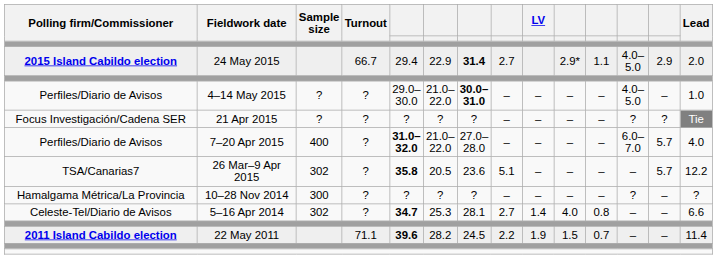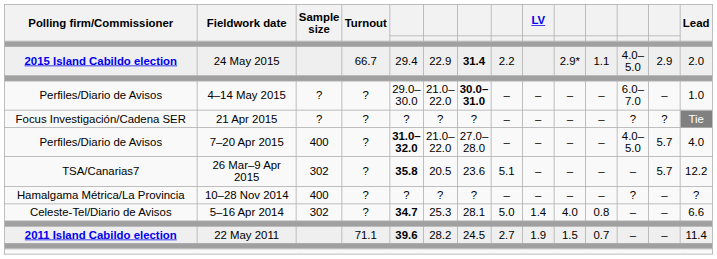(507, 61) 2.7 -> (507, 61) 2.2
(633, 96) 4.0– 5.0 -> (633, 96) 6.0– 7.0
(633, 142) 6.0– 7.0 -> (633, 142) 4.0– 5.0
(319, 195) 300 -> (319, 195) 400
(507, 212) 2.7 -> (507, 212) 5.0
(507, 235) 2.2 -> (507, 235) 2.7
